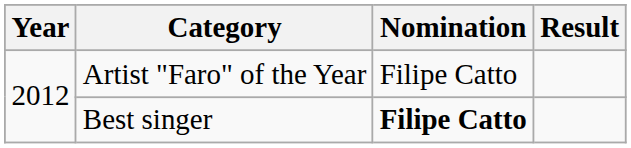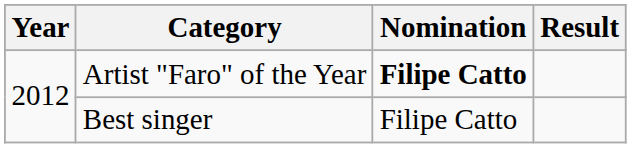(448, 73) normal -> (453, 73) bold
(453, 119) bold -> (448, 119) normal
